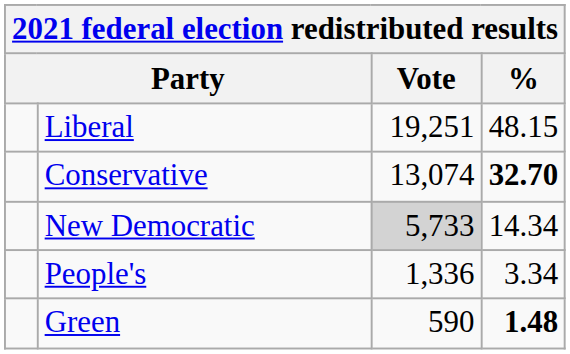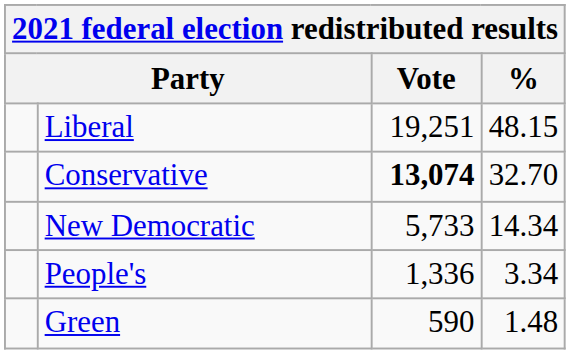(432, 175) normal -> (432, 175) bold
(523, 175) bold -> (523, 175) normal
(440, 224) lightgrey background -> (440, 224) no background
(531, 322) bold -> (531, 322) normal
